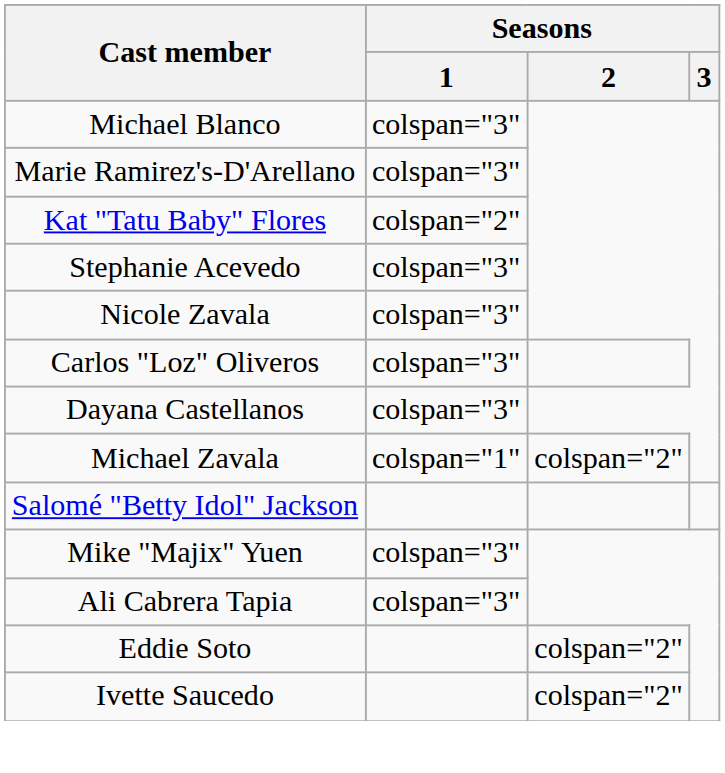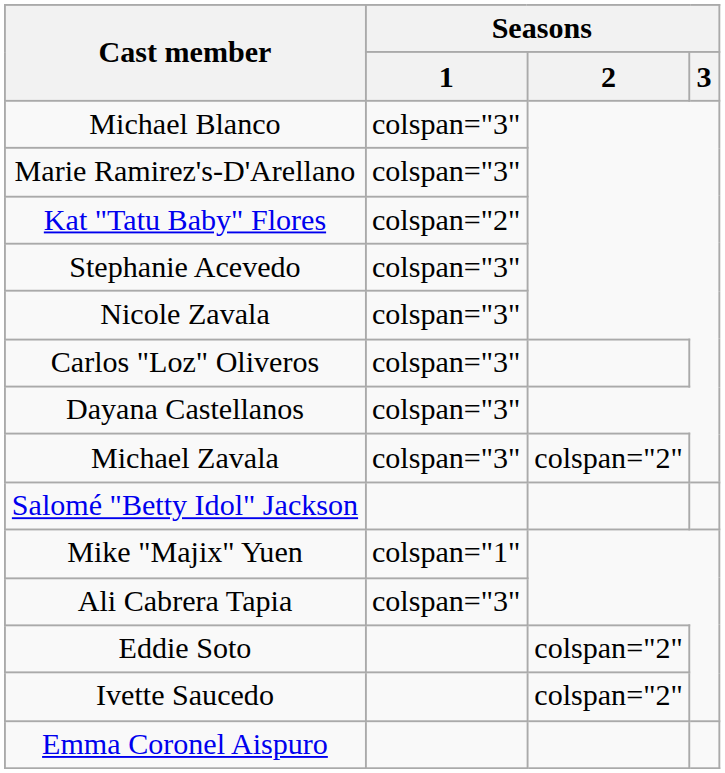(446, 457) colspan="1" -> (446, 457) colspan="3"
(446, 553) colspan="3" -> (446, 553) colspan="1"
+ row: (185, 743)
